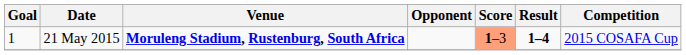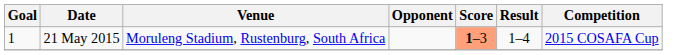(265, 38) bold -> (256, 38) normal
(538, 38) bold -> (519, 38) normal
